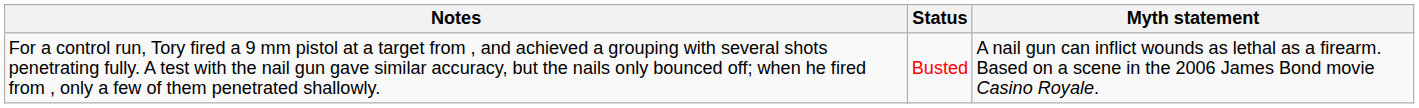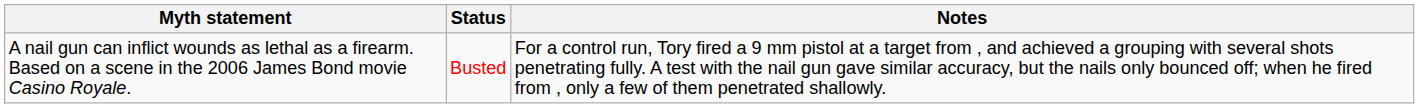columns swapped: (1193, 18) <-> (456, 18)
